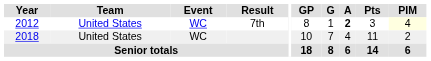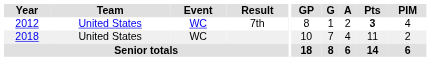(348, 23) bold -> (348, 23) normal
(373, 23) normal -> (373, 23) bold
(408, 23) lightyellow background -> (408, 23) no background
